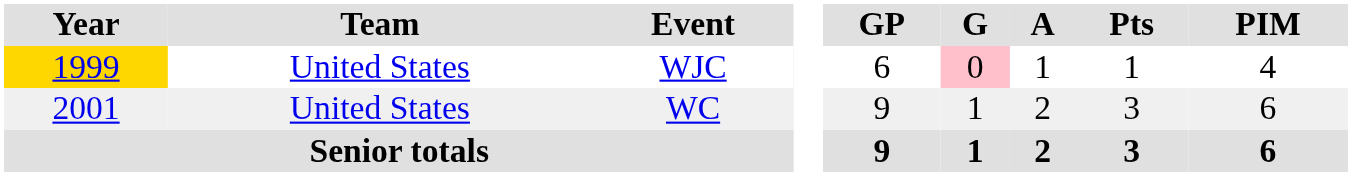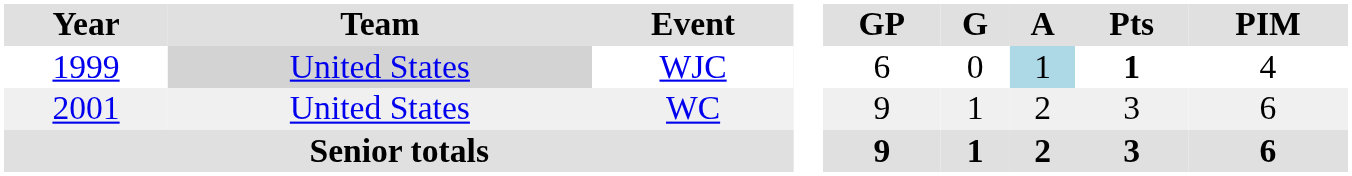(86, 66) gold background -> (86, 66) no background
(380, 66) no background -> (380, 66) lightgrey background
(975, 66) pink background -> (975, 66) no background
(1043, 66) no background -> (1043, 66) lightblue background
(1132, 66) normal -> (1132, 66) bold
